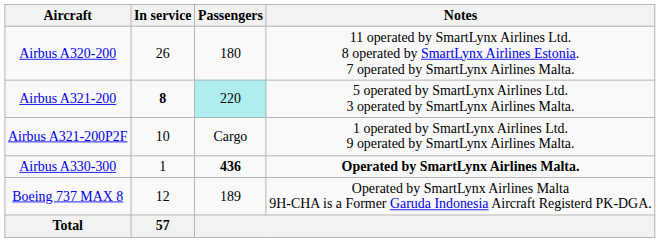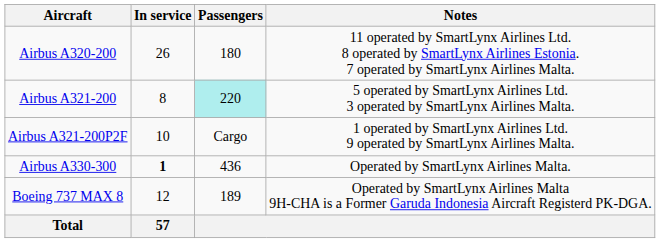(163, 98) bold -> (163, 98) normal
(163, 166) normal -> (163, 166) bold
(230, 166) bold -> (230, 166) normal
(460, 166) bold -> (460, 166) normal
